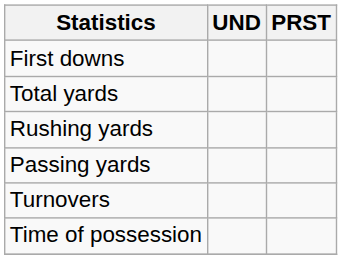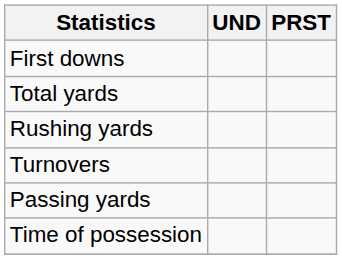rows swapped: (80, 164) <-> (60, 200)
